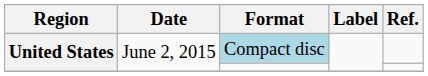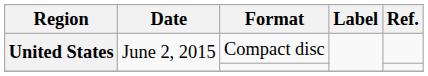(274, 48) lightblue background -> (274, 48) no background
